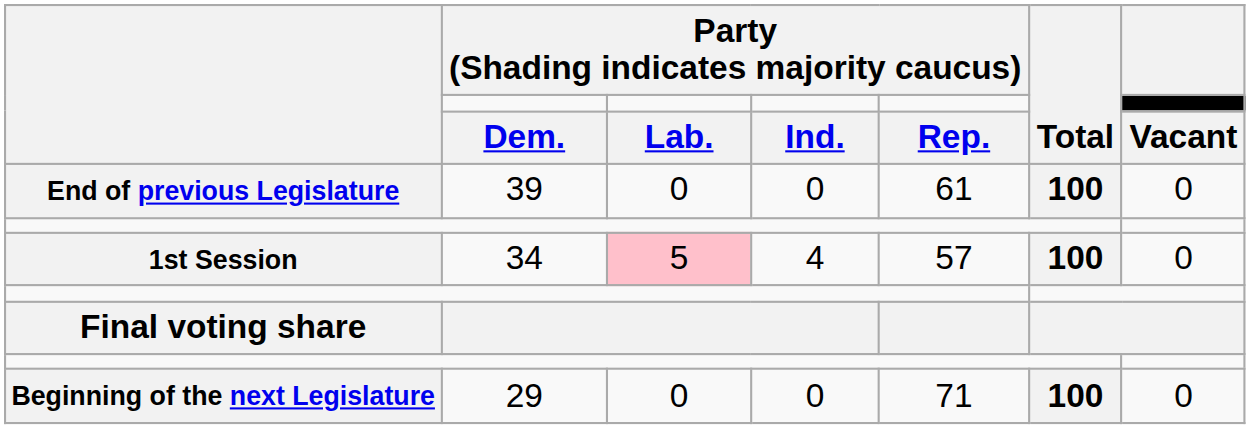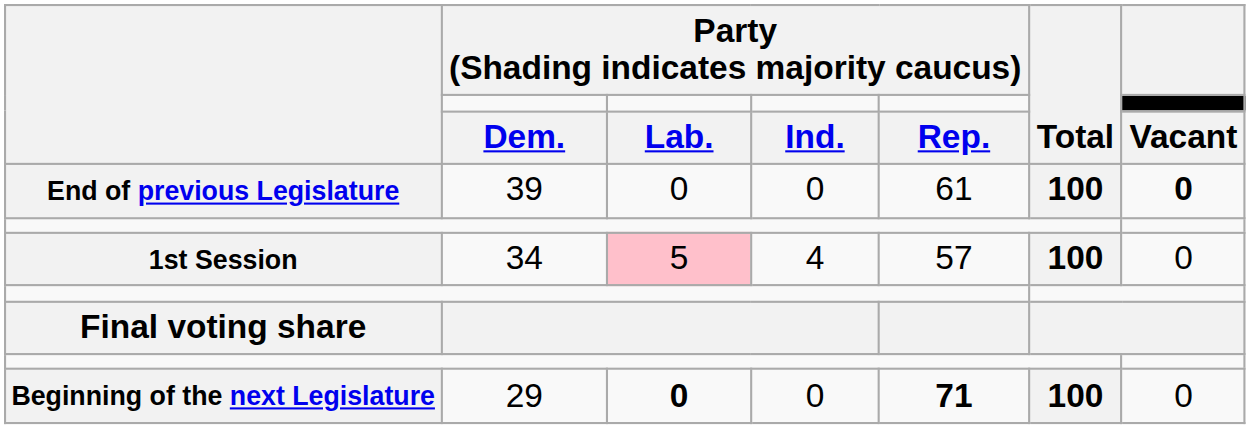(1183, 190) normal -> (1183, 190) bold
(679, 395) normal -> (679, 395) bold
(954, 395) normal -> (954, 395) bold
